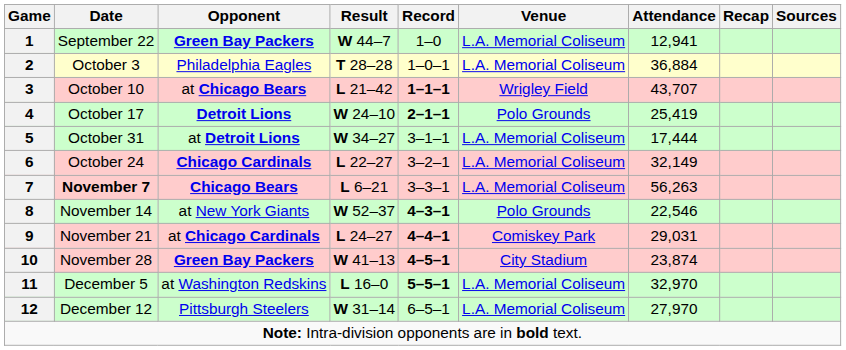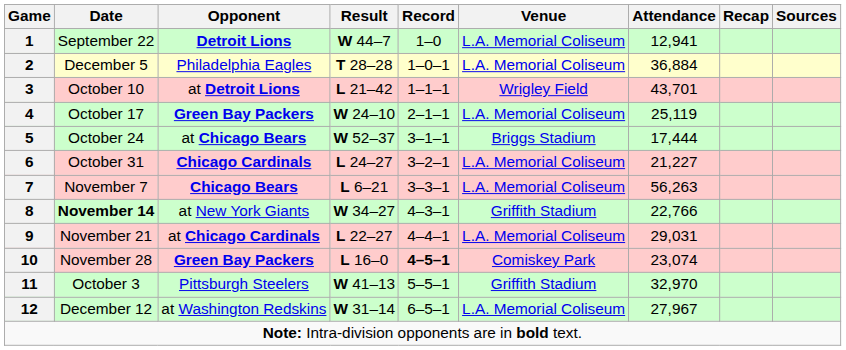(244, 41) Green Bay Packers -> (244, 41) Detroit Lions
(106, 65) October 3 -> (106, 65) December 5
(244, 89) at Chicago Bears -> (244, 89) at Detroit Lions
(429, 89) bold -> (429, 89) normal
(674, 89) 43,707 -> (674, 89) 43,701
(244, 114) Detroit Lions -> (244, 114) Green Bay Packers
(429, 114) bold -> (429, 114) normal
(544, 114) Polo Grounds -> (544, 114) L.A. Memorial Coliseum
(674, 114) 25,419 -> (674, 114) 25,119
(106, 138) October 31 -> (106, 138) October 24
(244, 138) at Detroit Lions -> (244, 138) at Chicago Bears
(364, 138) W 34–27 -> (364, 138) W 52–37
(544, 138) L.A. Memorial Coliseum -> (544, 138) Briggs Stadium
(106, 162) October 24 -> (106, 162) October 31
(364, 162) L 22–27 -> (364, 162) L 24–27
(674, 162) 32,149 -> (674, 162) 21,227
(106, 187) bold -> (106, 187) normal
(106, 211) normal -> (106, 211) bold
(364, 211) W 52–37 -> (364, 211) W 34–27
(429, 211) bold -> (429, 211) normal
(544, 211) Polo Grounds -> (544, 211) Griffith Stadium
(674, 211) 22,546 -> (674, 211) 22,766
(364, 235) L 24–27 -> (364, 235) L 22–27
(429, 235) bold -> (429, 235) normal
(544, 235) Comiskey Park -> (544, 235) L.A. Memorial Coliseum
(364, 260) W 41–13 -> (364, 260) L 16–0
(544, 260) City Stadium -> (544, 260) Comiskey Park
(674, 260) 23,874 -> (674, 260) 23,074
(106, 284) December 5 -> (106, 284) October 3
(244, 284) at Washington Redskins -> (244, 284) Pittsburgh Steelers
(364, 284) L 16–0 -> (364, 284) W 41–13
(429, 284) bold -> (429, 284) normal
(544, 284) L.A. Memorial Coliseum -> (544, 284) Griffith Stadium
(244, 308) Pittsburgh Steelers -> (244, 308) at Washington Redskins
(674, 308) 27,970 -> (674, 308) 27,967
